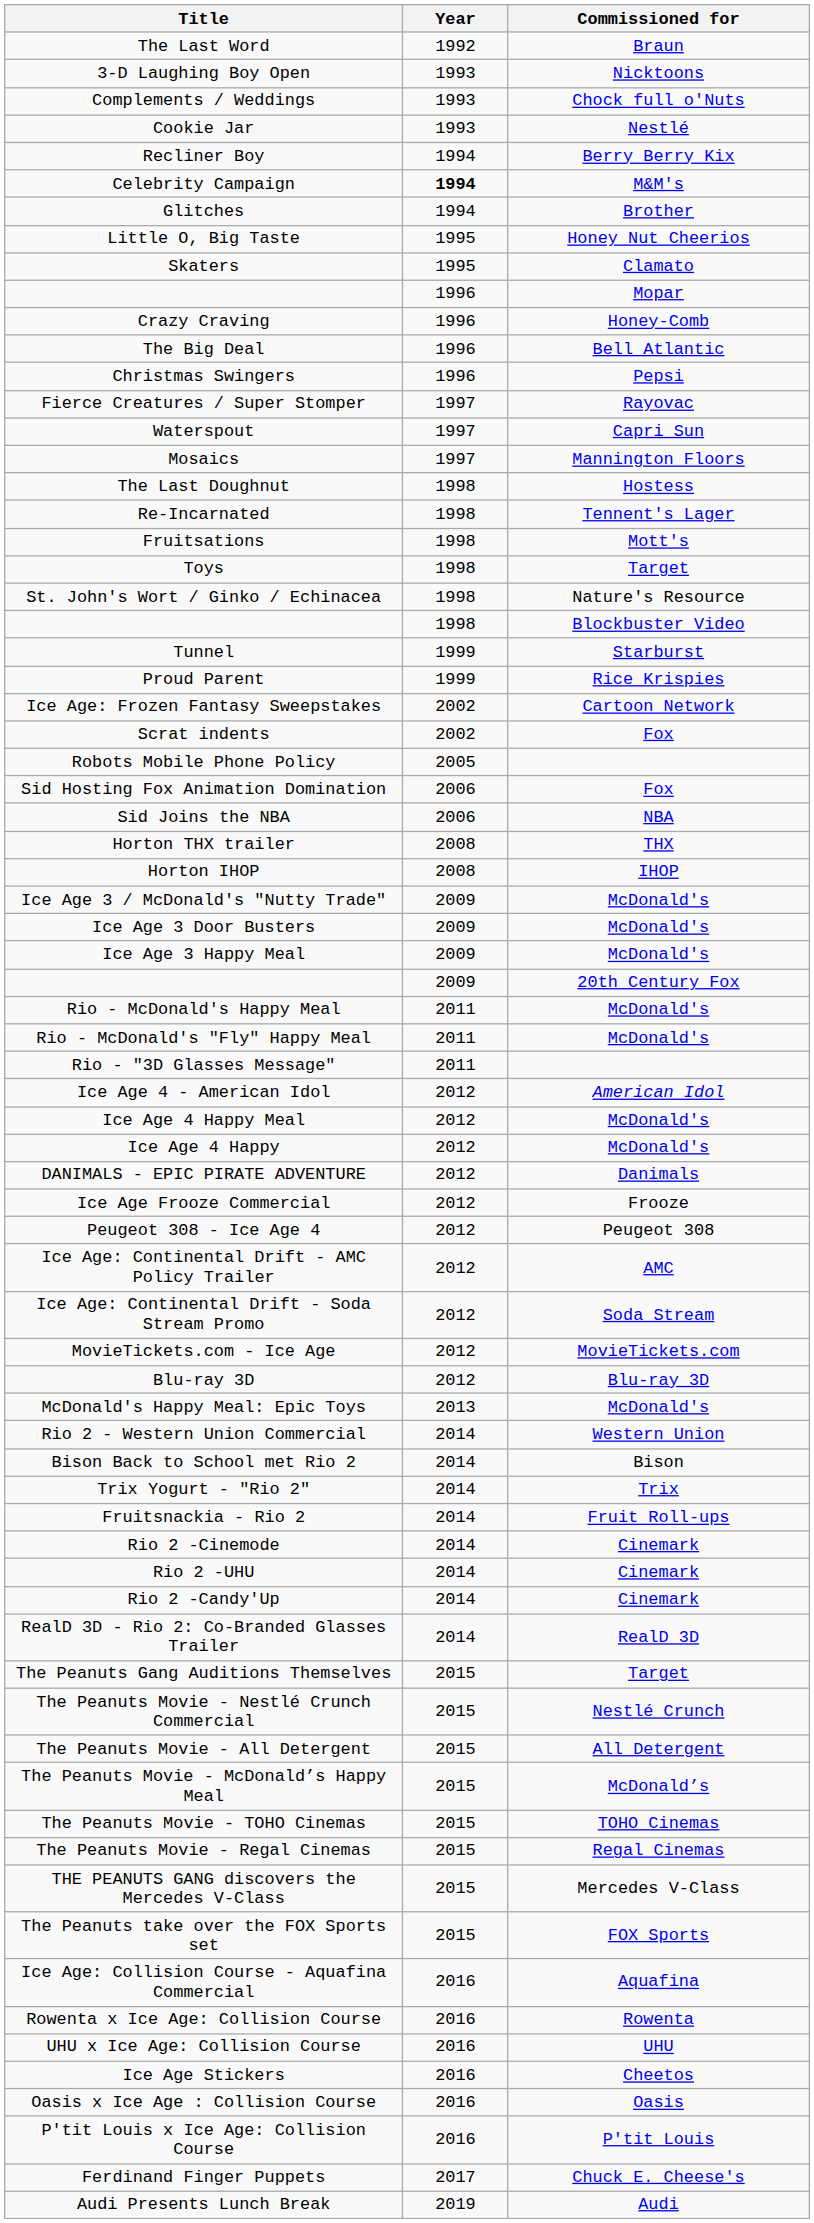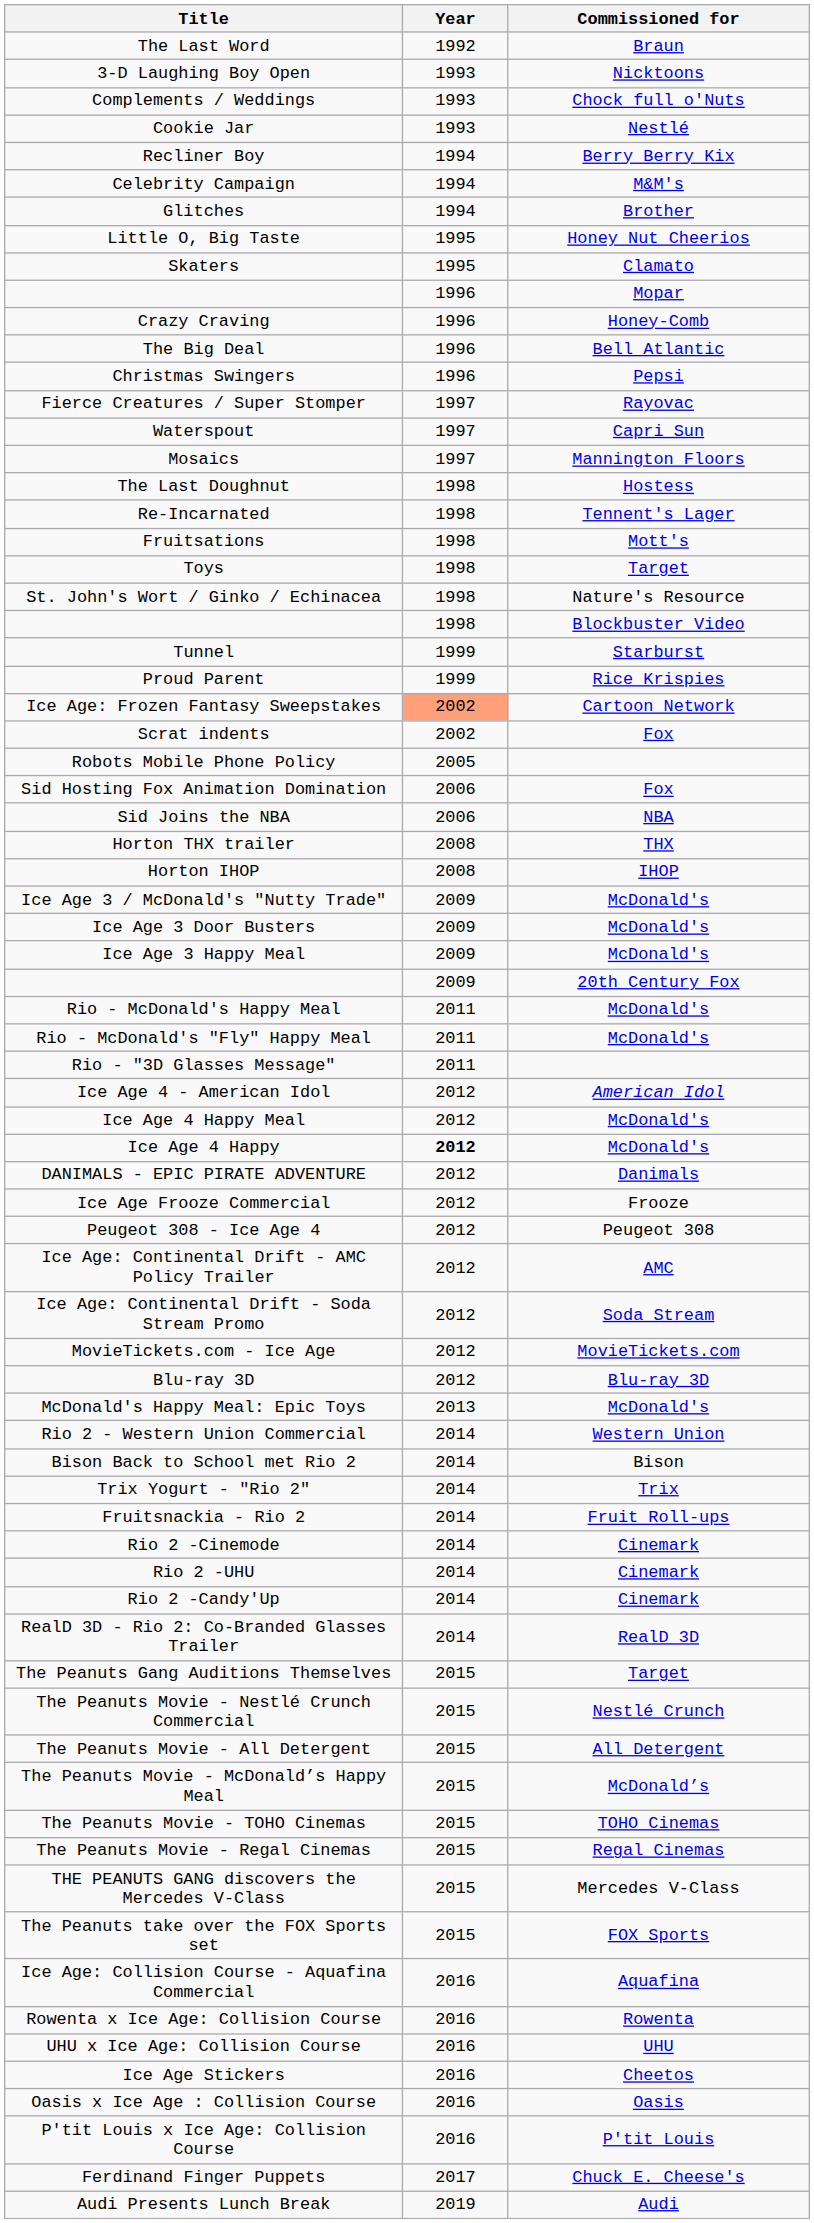(455, 184) bold -> (455, 184) normal
(455, 707) no background -> (455, 707) lightsalmon background
(455, 1148) normal -> (455, 1148) bold
